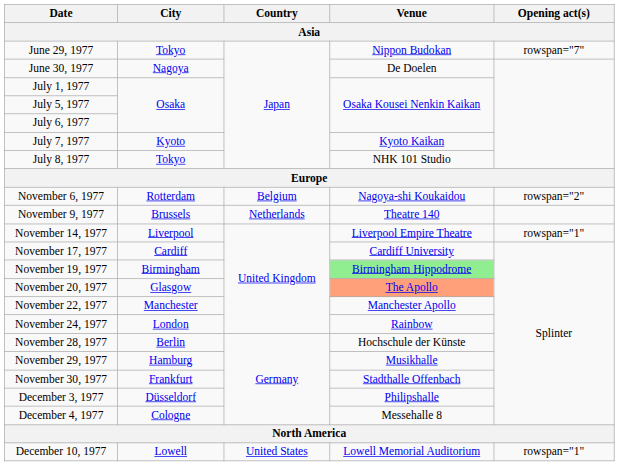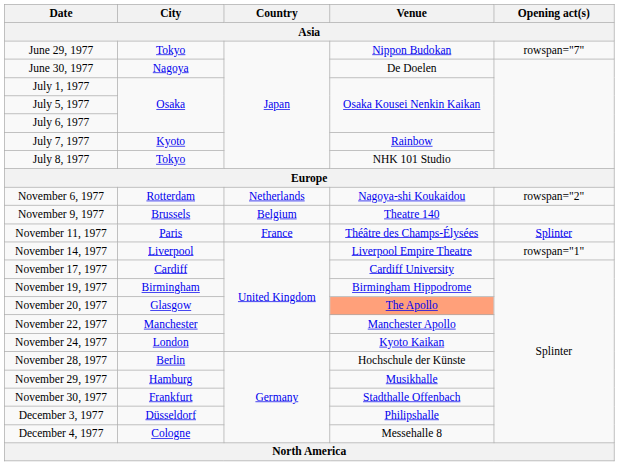(412, 141) Kyoto Kaikan -> (412, 141) Rainbow
(277, 196) Belgium -> (277, 196) Netherlands
(277, 214) Netherlands -> (277, 214) Belgium
+ row: (61, 232)
(412, 269) lightgreen background -> (412, 287) no background
(412, 324) Rainbow -> (412, 342) Kyoto Kaikan
- row: (61, 452)
